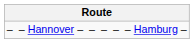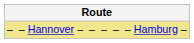(97, 30) no background -> (97, 30) khaki background
